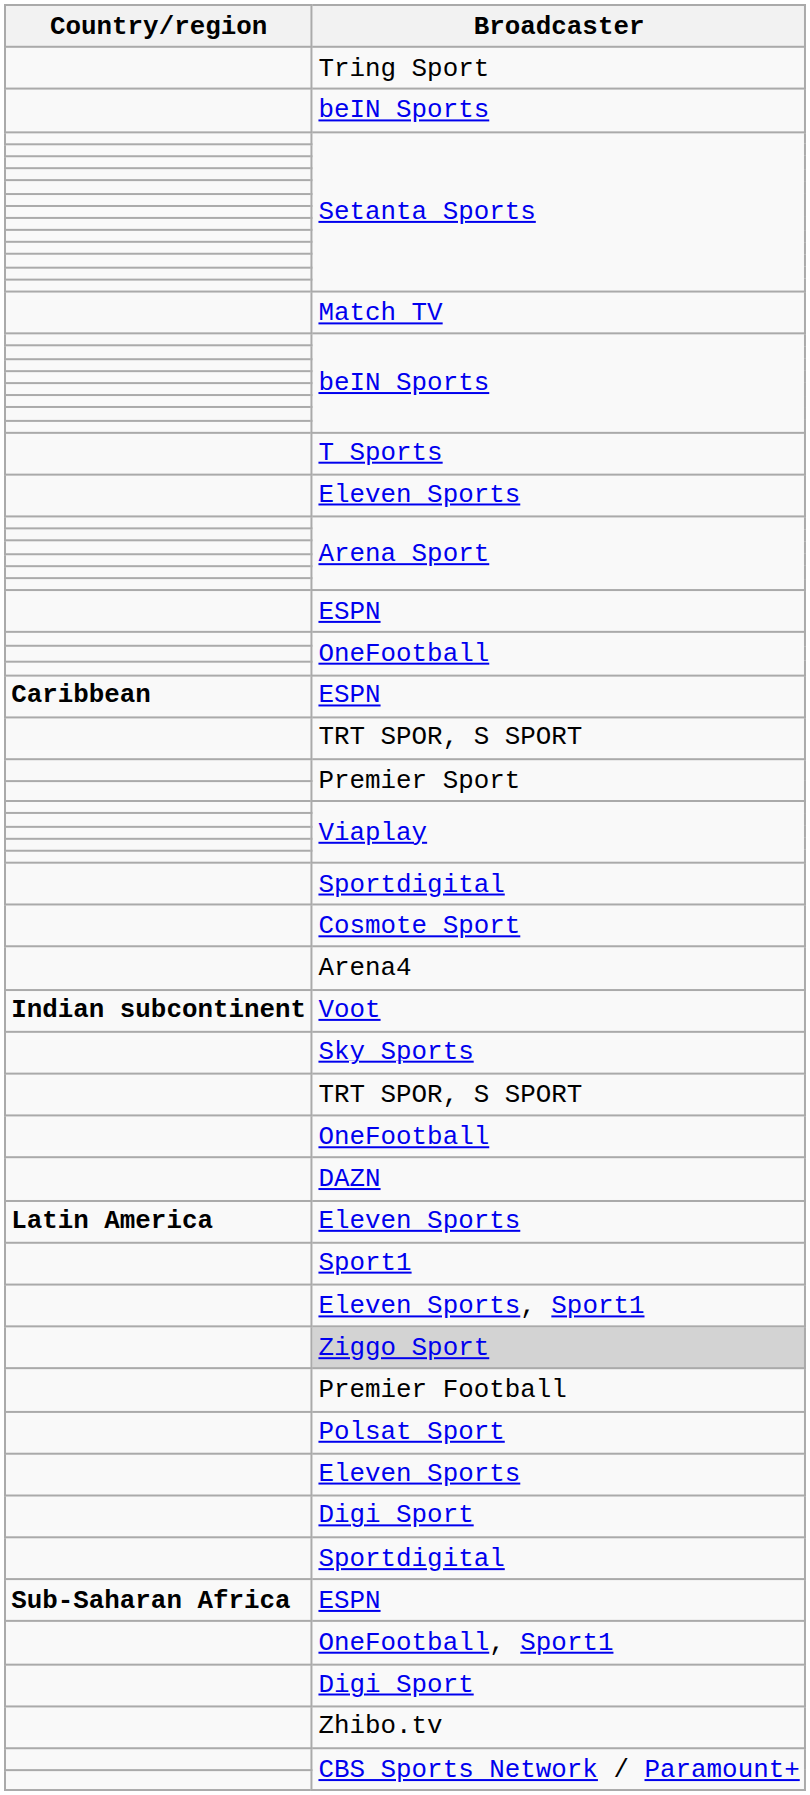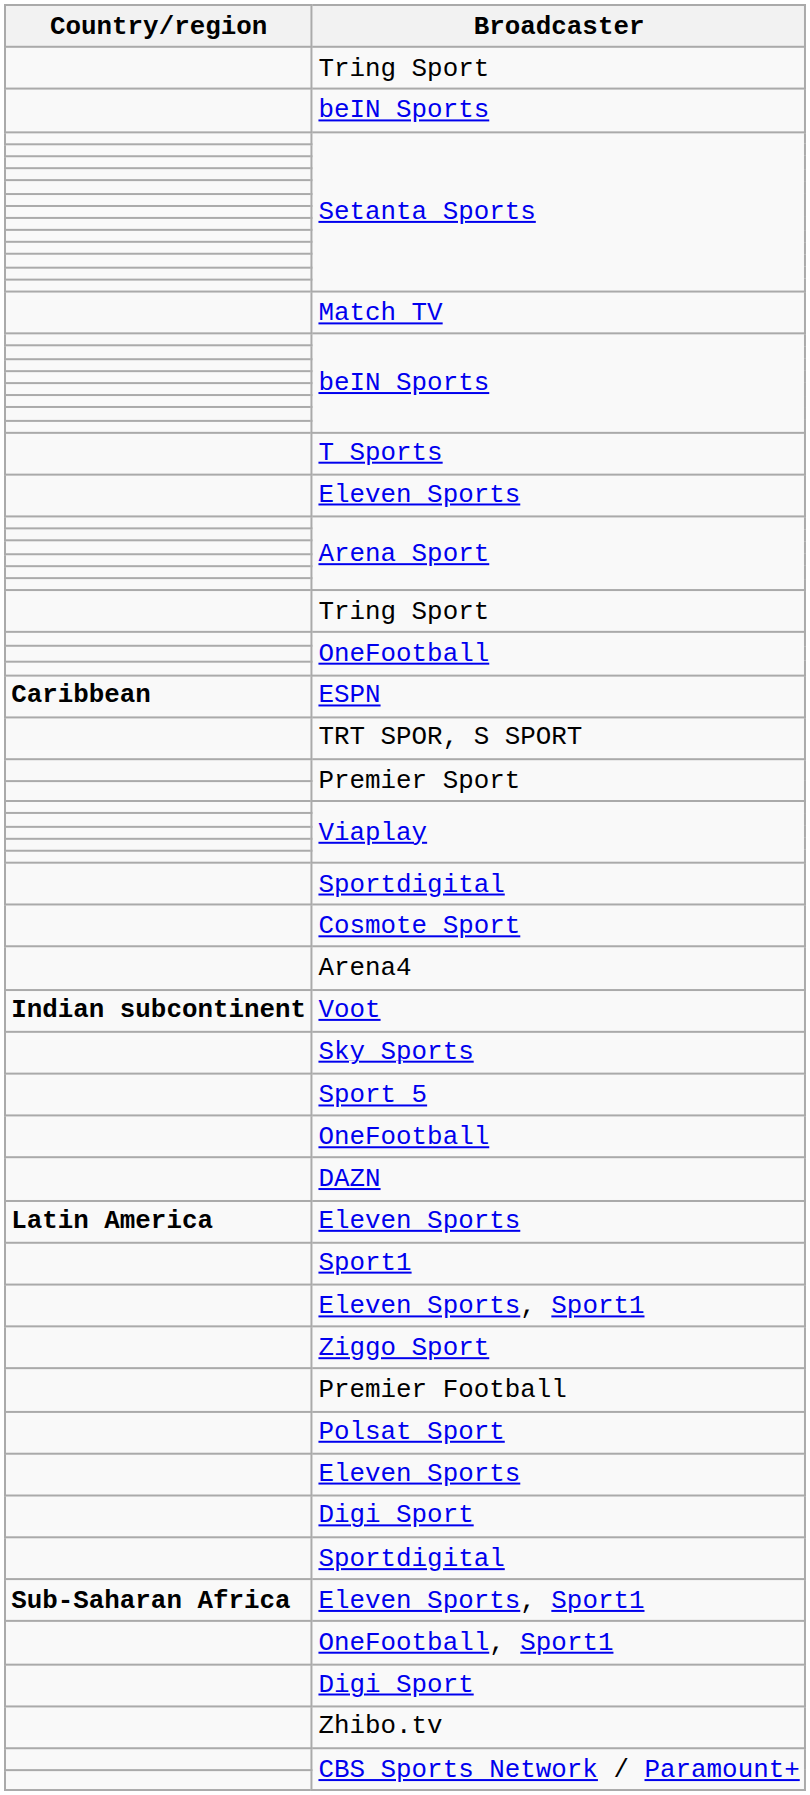(350, 612) ESPN -> (404, 612) Tring Sport
(450, 1095) TRT SPOR, S SPORT -> (373, 1095) Sport 5
(404, 1348) lightgrey background -> (404, 1348) no background
(350, 1601) ESPN -> (481, 1601) Eleven Sports, Sport1
